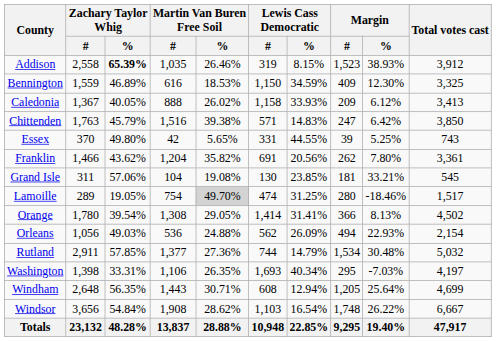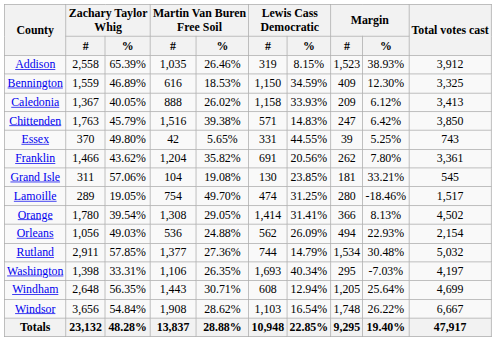(128, 64) bold -> (128, 64) normal
(222, 196) lightgrey background -> (222, 196) no background
